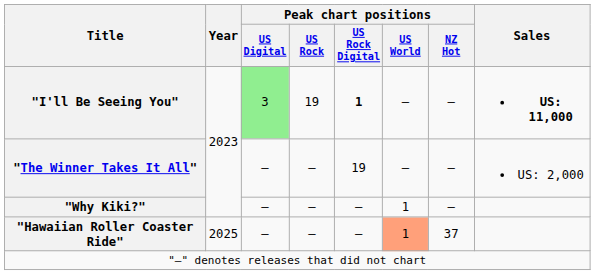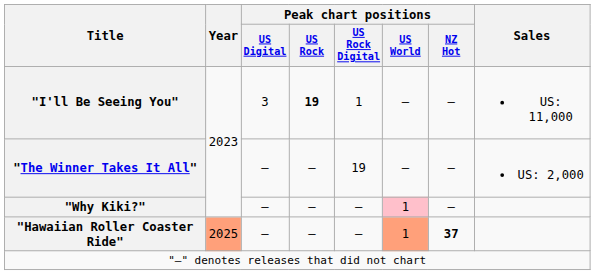(265, 102) lightgreen background -> (265, 102) no background
(312, 102) normal -> (312, 102) bold
(359, 102) bold -> (359, 102) normal
(532, 109) bold -> (532, 109) normal
(405, 207) no background -> (405, 207) pink background
(223, 234) no background -> (223, 234) lightsalmon background
(451, 234) normal -> (451, 234) bold
